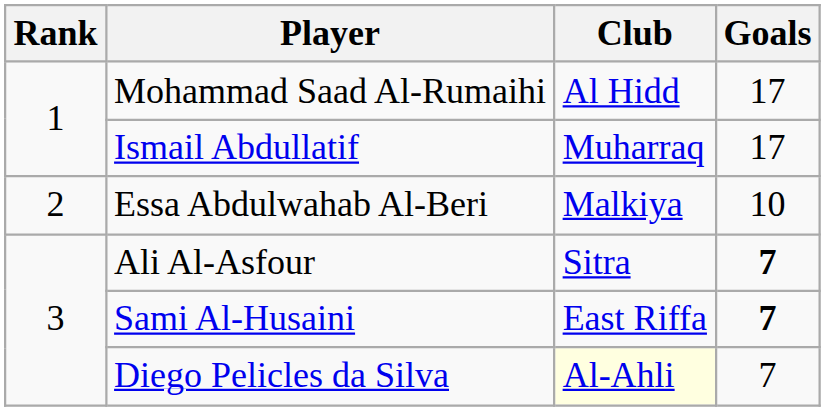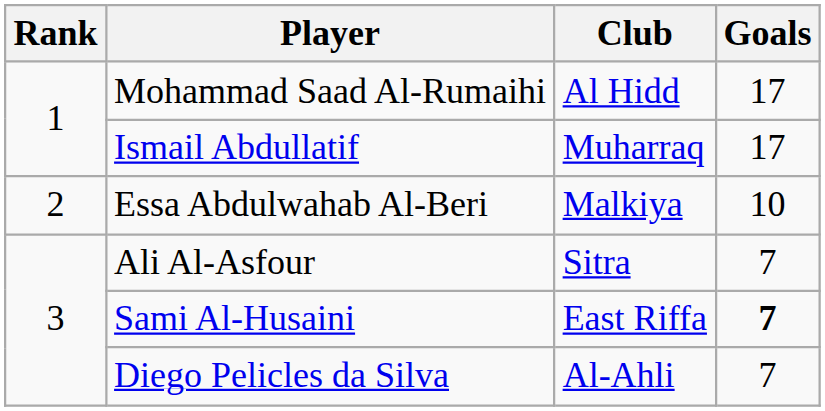(768, 261) bold -> (768, 261) normal
(619, 375) lightyellow background -> (619, 375) no background
